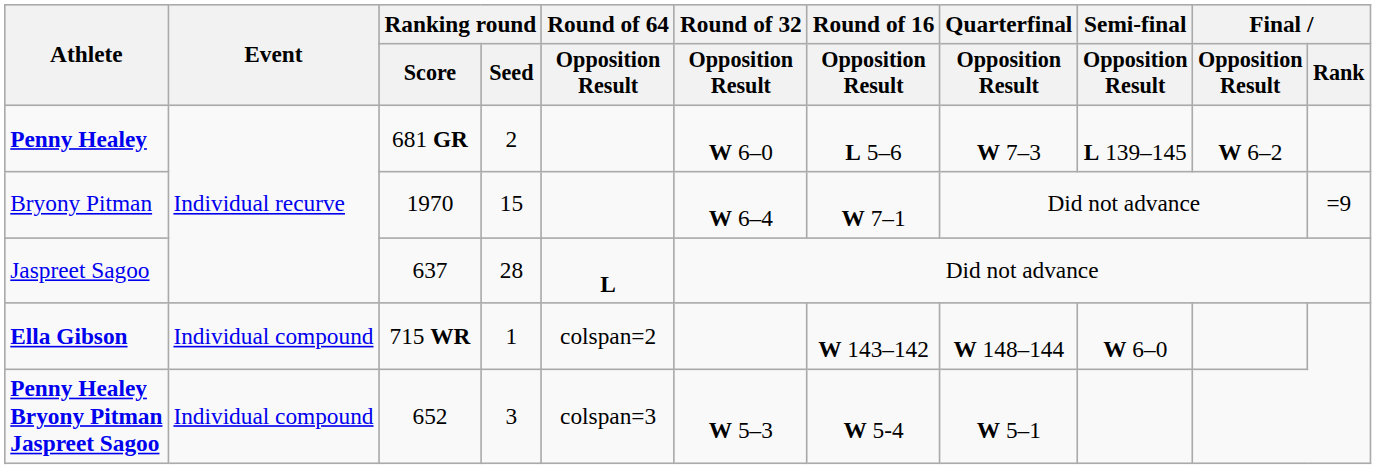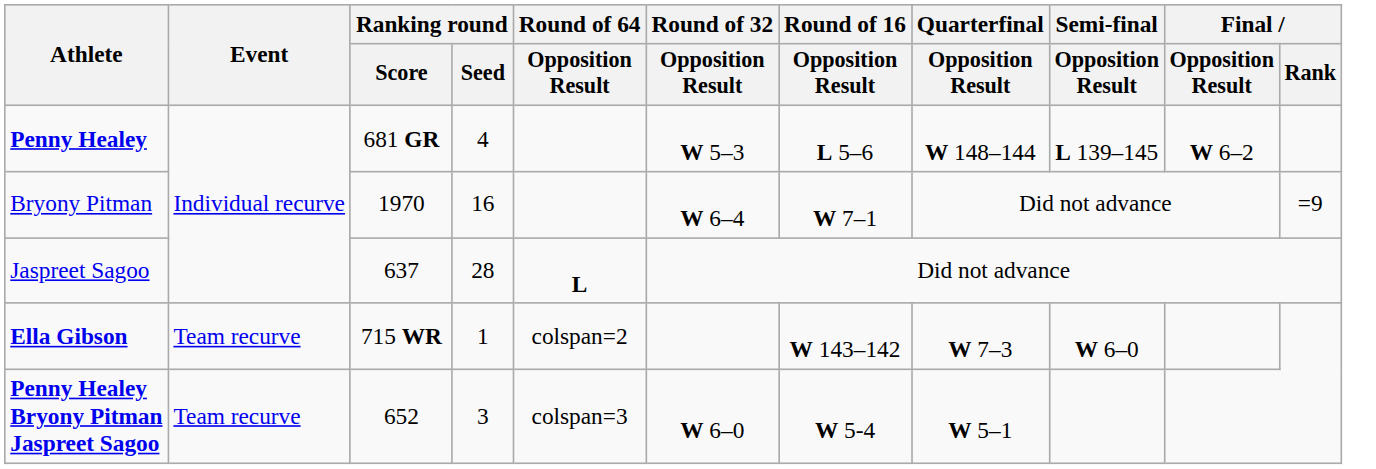(511, 138) 2 -> (483, 138) 4
(741, 152) W 6–0 -> (712, 152) W 5–3
(1009, 152) W 7–3 -> (980, 152) W 148–144
(511, 204) 15 -> (483, 204) 16
(273, 336) Individual compound -> (237, 336) Team recurve
(1009, 350) W 148–144 -> (980, 350) W 7–3
(273, 416) Individual compound -> (237, 416) Team recurve
(741, 430) W 5–3 -> (712, 430) W 6–0
